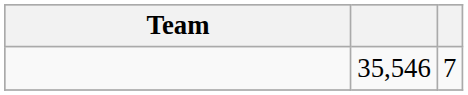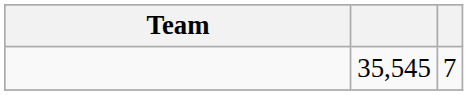(394, 68) 35,546 -> (394, 68) 35,545
